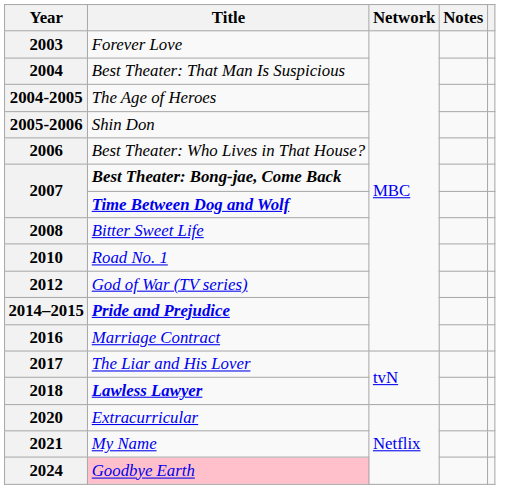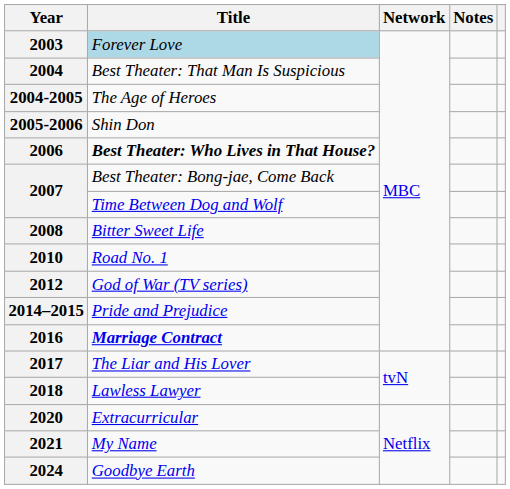(137, 44) no background -> (137, 44) lightblue background
(228, 151) normal -> (233, 151) bold
(217, 177) bold -> (213, 177) normal
(191, 204) bold -> (187, 204) normal
(161, 310) bold -> (160, 310) normal
(156, 337) normal -> (157, 337) bold
(147, 390) bold -> (146, 390) normal
(143, 470) pink background -> (143, 470) no background
